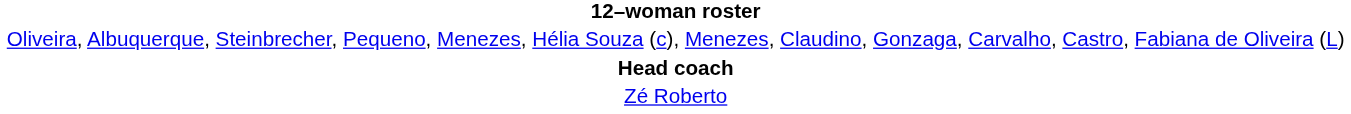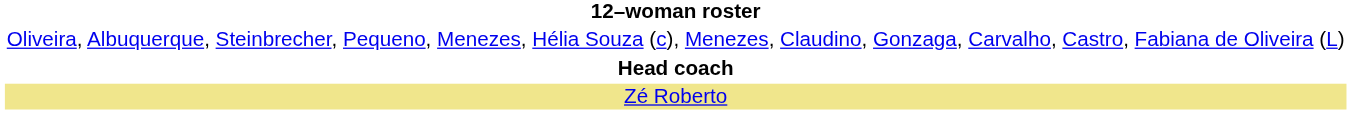(676, 96) no background -> (676, 96) khaki background
